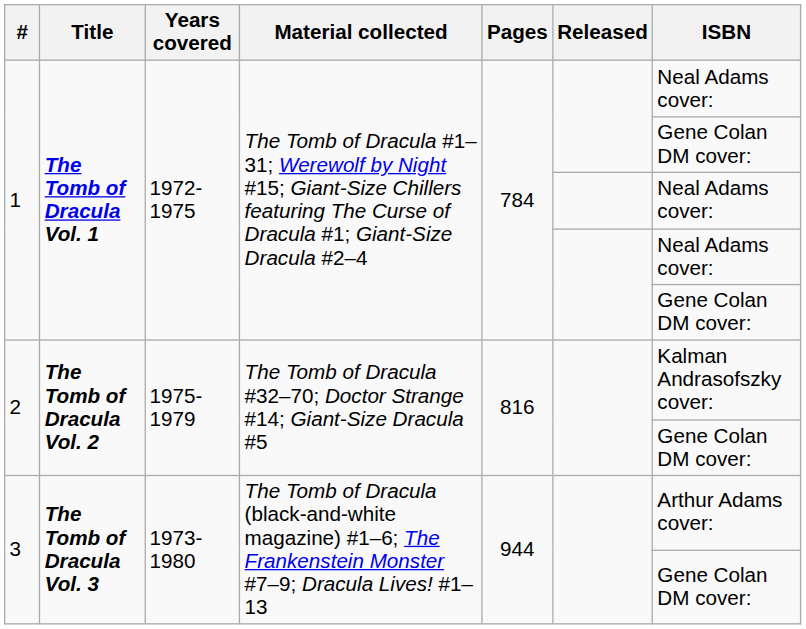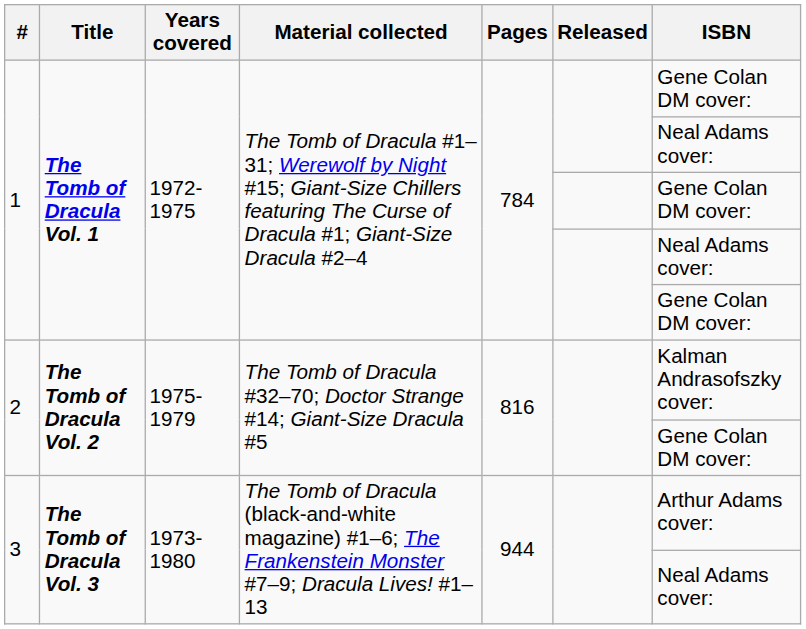(713, 88) Neal Adams cover: -> (712, 88) Gene Colan DM cover:
(712, 144) Gene Colan DM cover: -> (713, 144) Neal Adams cover:
(713, 200) Neal Adams cover: -> (712, 200) Gene Colan DM cover:
(712, 586) Gene Colan DM cover: -> (713, 586) Neal Adams cover:
